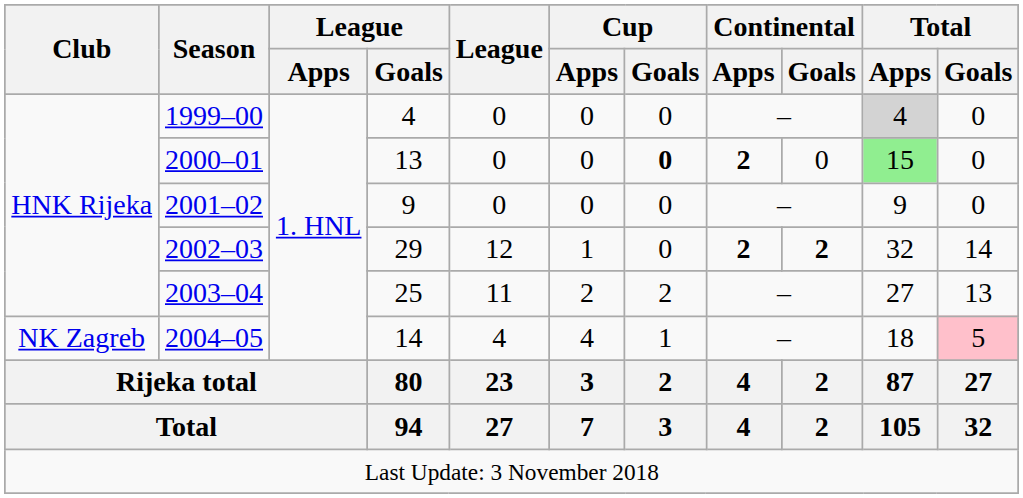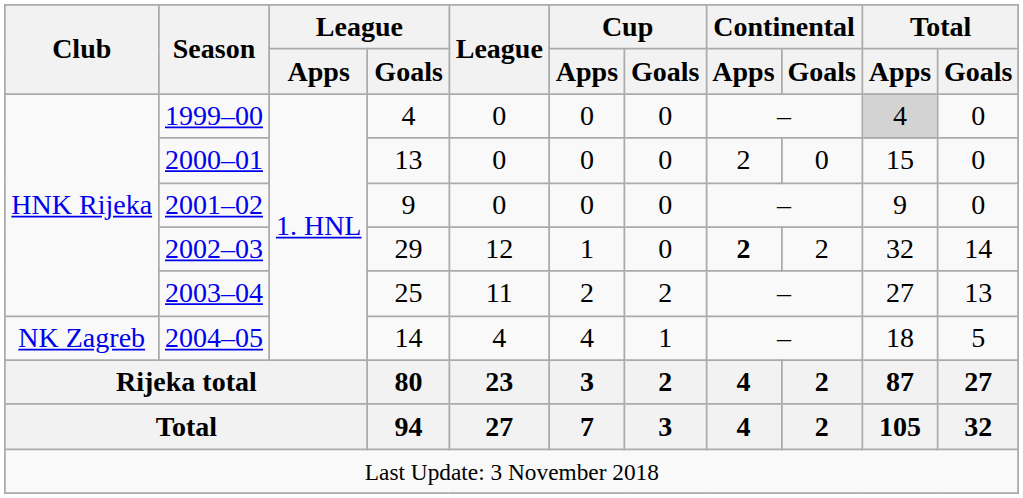(665, 159) bold -> (665, 159) normal
(743, 159) bold -> (743, 159) normal
(900, 159) lightgreen background -> (900, 159) no background
(822, 248) bold -> (822, 248) normal
(978, 337) pink background -> (978, 337) no background
